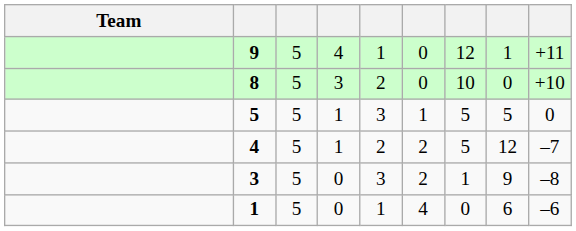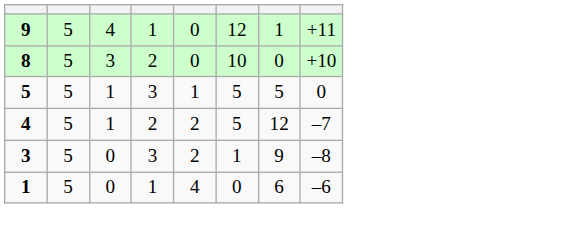- column: (119, 20)
